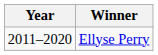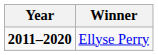(40, 38) normal -> (40, 38) bold
